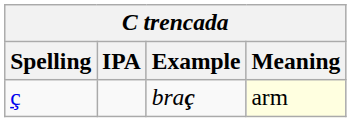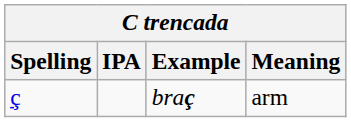(270, 97) lightyellow background -> (270, 97) no background
